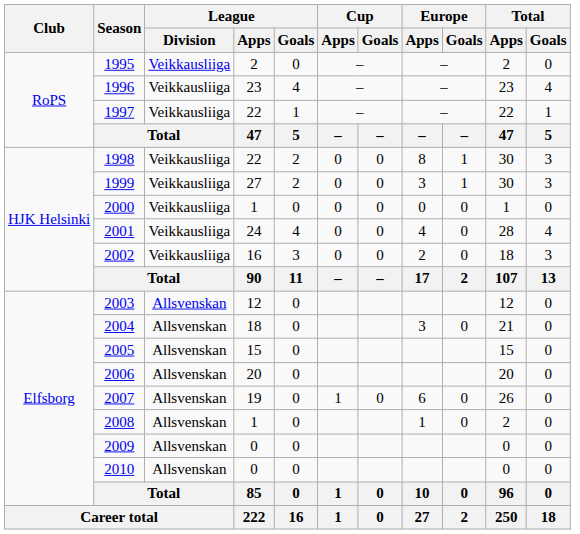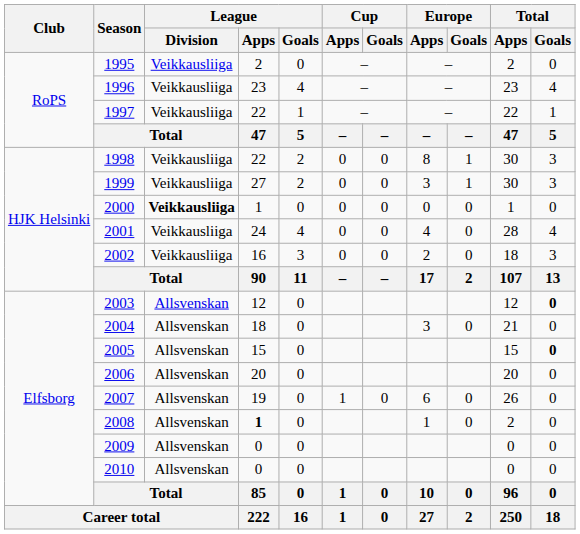(189, 207) normal -> (192, 207) bold
(548, 302) normal -> (553, 302) bold
(548, 350) normal -> (553, 350) bold
(254, 421) normal -> (258, 421) bold
